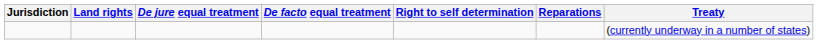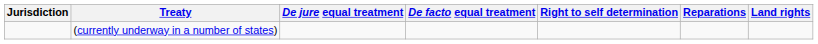columns swapped: (103, 13) <-> (708, 13)
